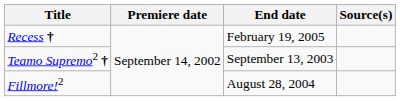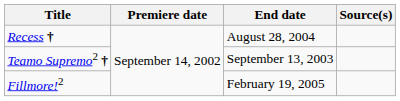(276, 36) February 19, 2005 -> (271, 36) August 28, 2004
(271, 83) August 28, 2004 -> (276, 83) February 19, 2005
